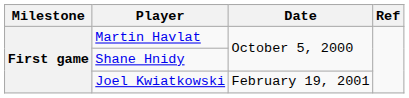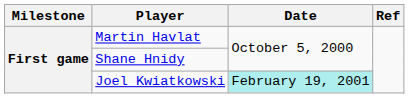(301, 82) no background -> (301, 82) paleturquoise background
